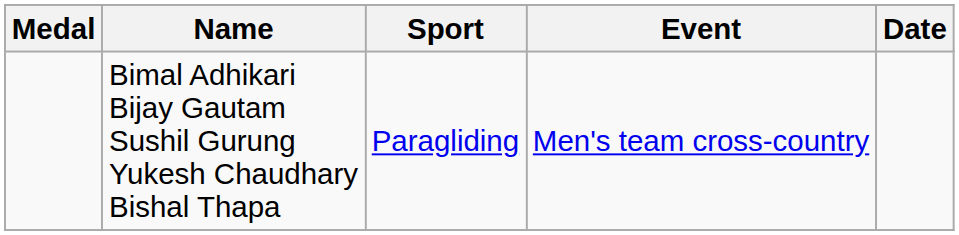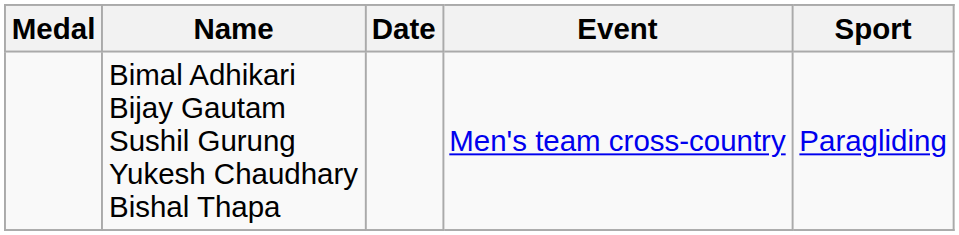columns swapped: (445, 28) <-> (915, 28)
